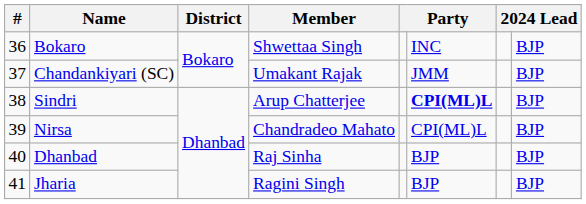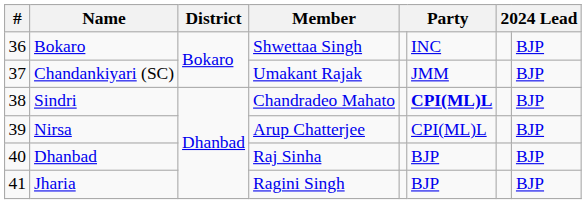(309, 101) Arup Chatterjee -> (324, 101) Chandradeo Mahato
(324, 128) Chandradeo Mahato -> (309, 128) Arup Chatterjee
